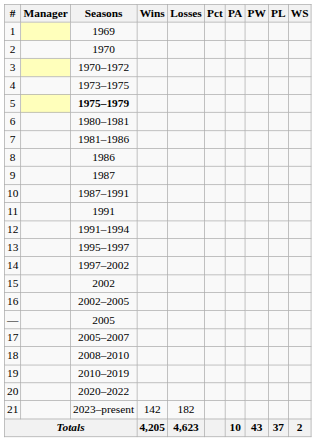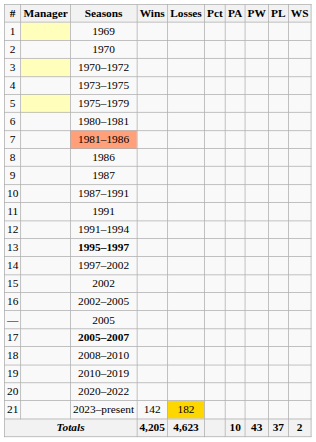(104, 103) bold -> (104, 103) normal
(104, 139) no background -> (104, 139) lightsalmon background
(104, 247) normal -> (104, 247) bold
(104, 337) normal -> (104, 337) bold
(186, 409) no background -> (186, 409) gold background
